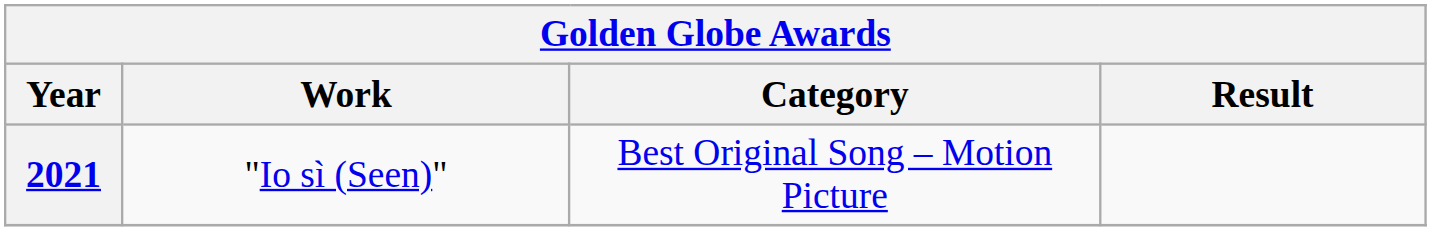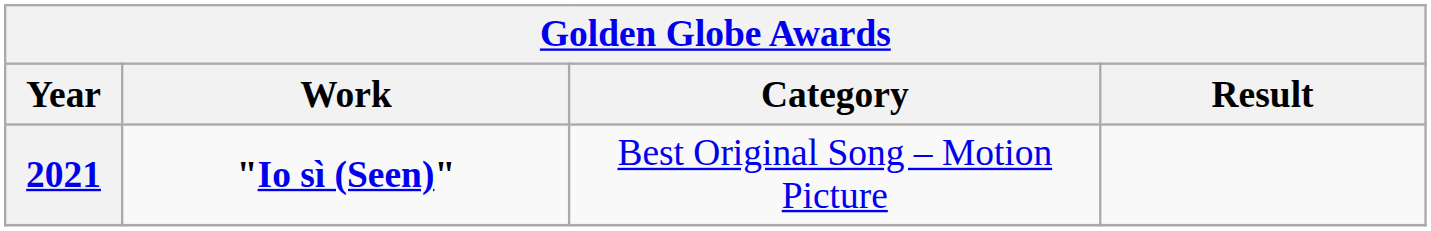(346, 174) normal -> (346, 174) bold
